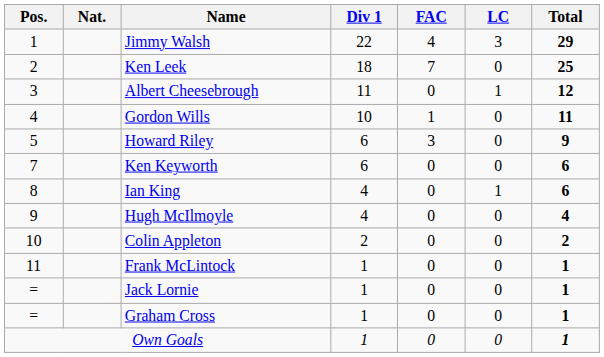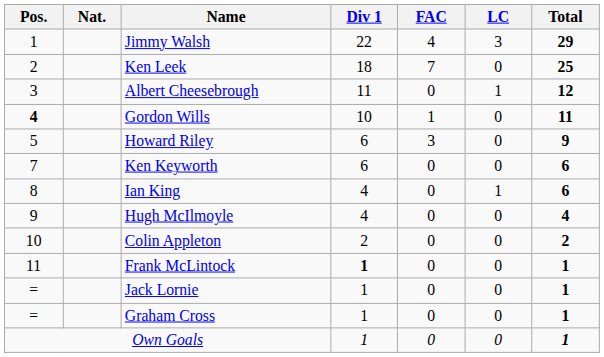(34, 116) normal -> (34, 116) bold
(364, 265) normal -> (364, 265) bold
